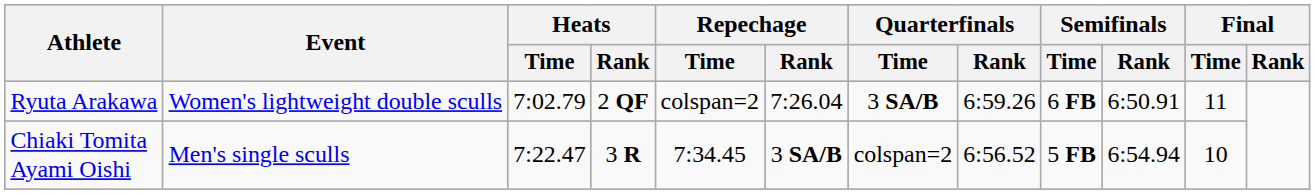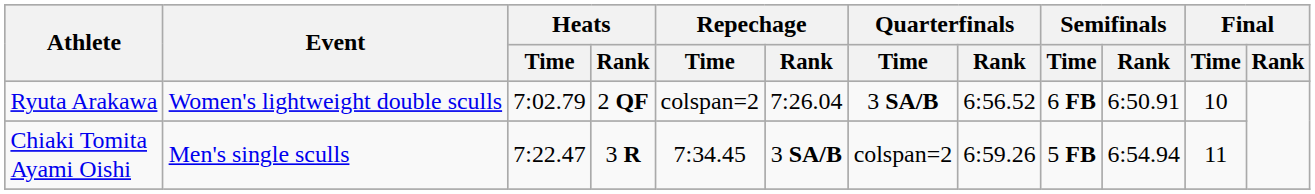(999, 101) 6:59.26 -> (999, 101) 6:56.52
(1216, 101) 11 -> (1216, 101) 10
(999, 154) 6:56.52 -> (999, 154) 6:59.26
(1216, 154) 10 -> (1216, 154) 11
